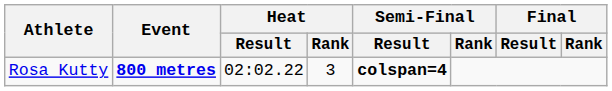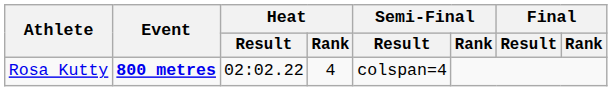(330, 71) 3 -> (330, 71) 4
(402, 71) bold -> (402, 71) normal
